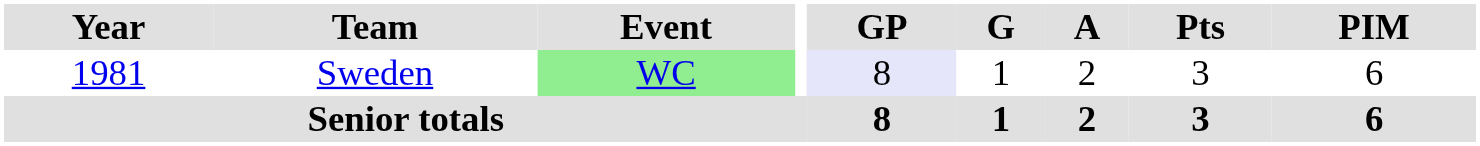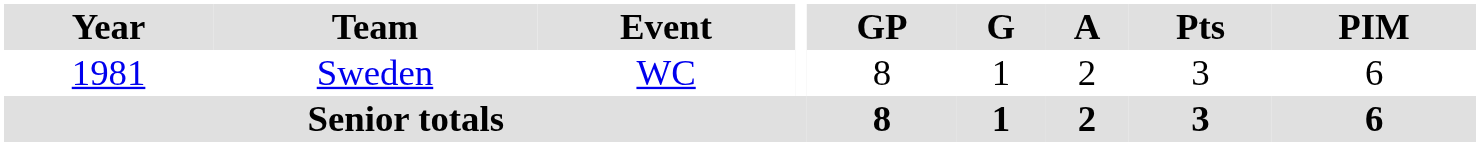(666, 72) lightgreen background -> (666, 72) no background
(882, 72) lavender background -> (882, 72) no background
